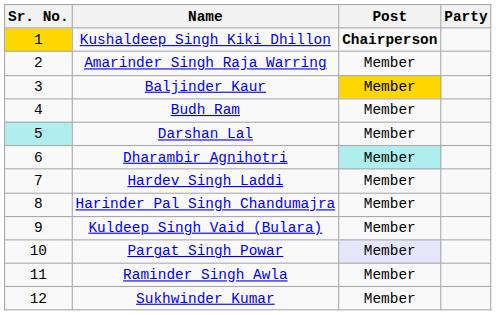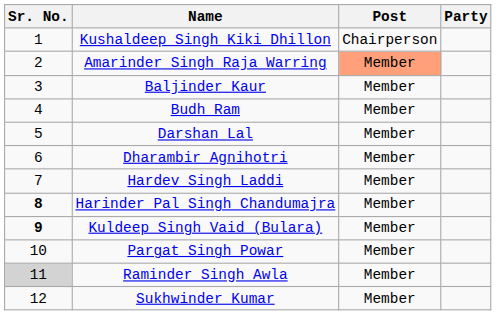(38, 40) gold background -> (38, 40) no background
(390, 40) bold -> (390, 40) normal
(390, 63) no background -> (390, 63) lightsalmon background
(390, 87) gold background -> (390, 87) no background
(38, 134) paleturquoise background -> (38, 134) no background
(390, 157) paleturquoise background -> (390, 157) no background
(38, 204) normal -> (38, 204) bold
(38, 228) normal -> (38, 228) bold
(390, 251) lavender background -> (390, 251) no background
(38, 275) no background -> (38, 275) lightgrey background
